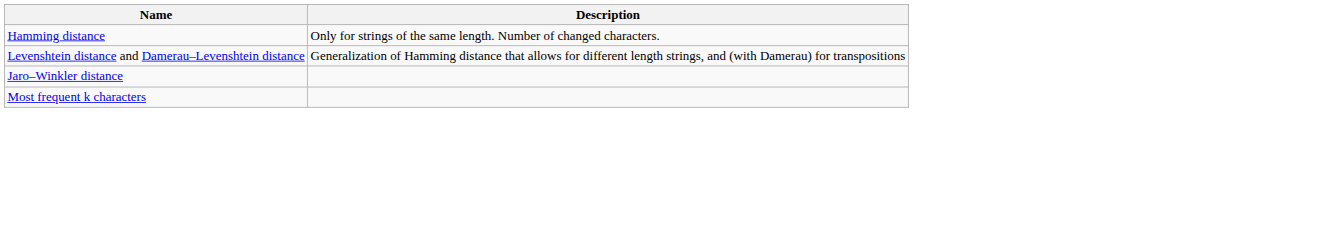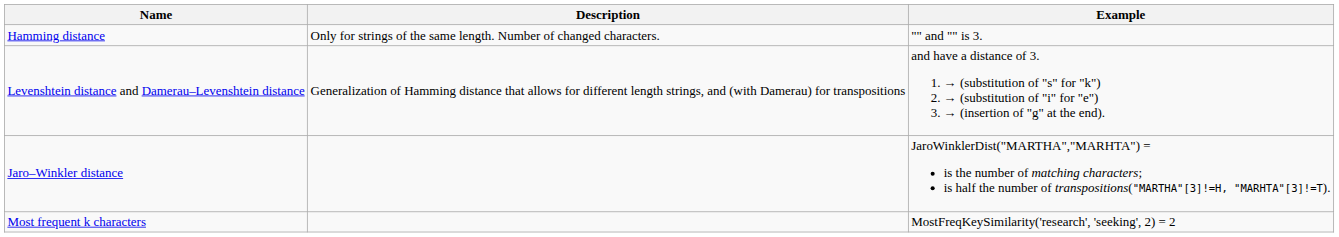+ column: (1121, 14)
